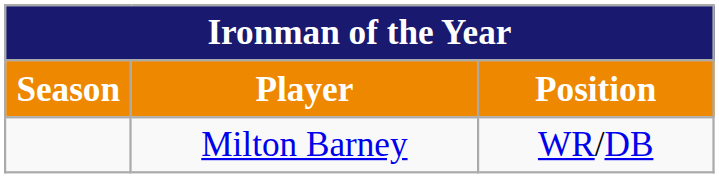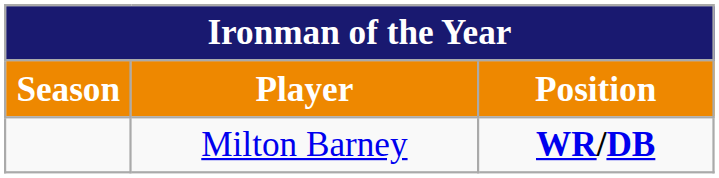(596, 144) normal -> (596, 144) bold
